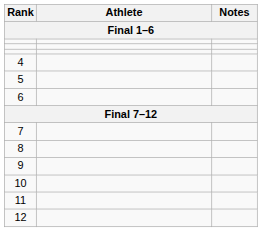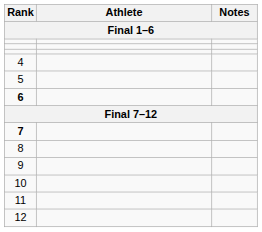(20, 97) normal -> (20, 97) bold
(20, 131) normal -> (20, 131) bold
